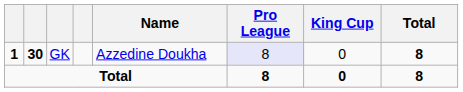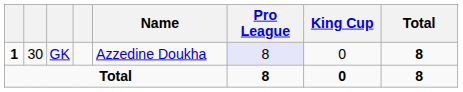(35, 53) bold -> (35, 53) normal
